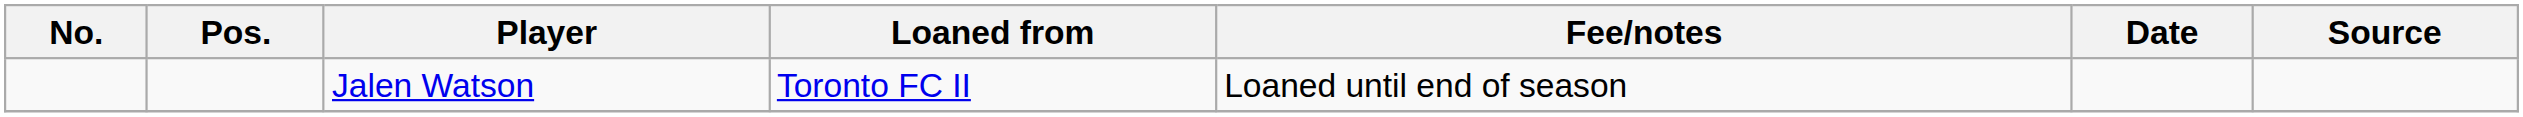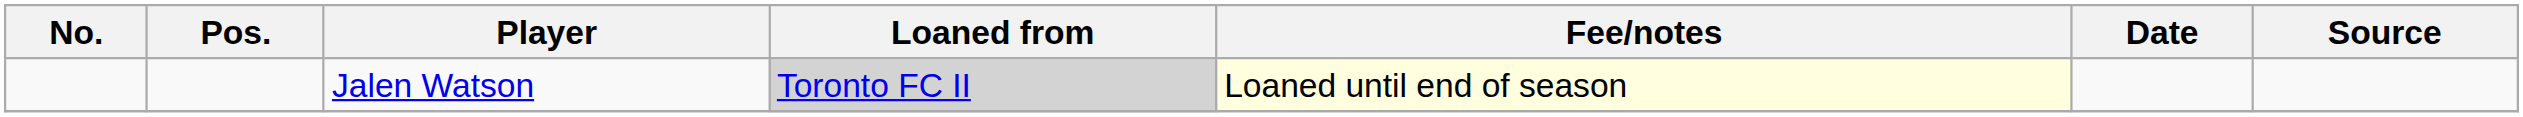(874, 85) no background -> (874, 85) lightgrey background
(1426, 85) no background -> (1426, 85) lightyellow background
